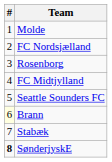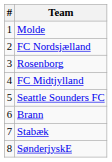(9, 115) lightyellow background -> (9, 115) no background
(9, 149) bold -> (9, 149) normal
